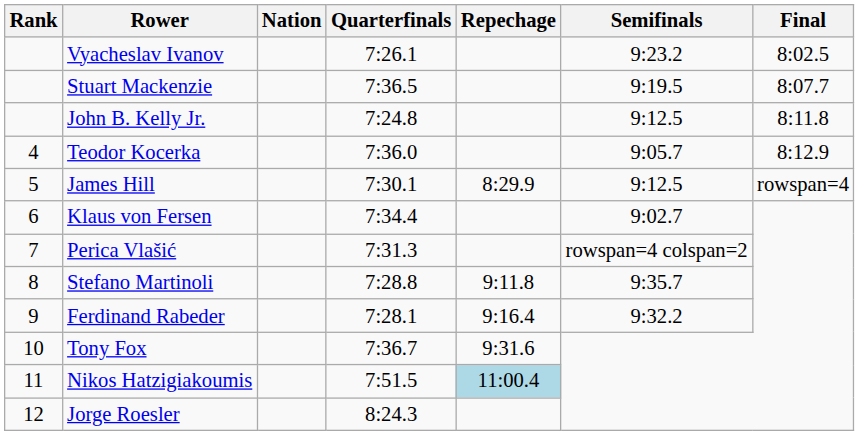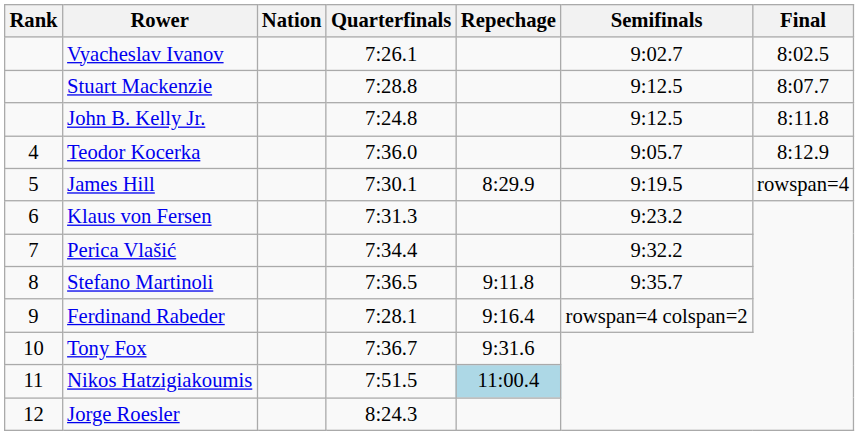(657, 53) 9:23.2 -> (657, 53) 9:02.7
(391, 86) 7:36.5 -> (391, 86) 7:28.8
(657, 86) 9:19.5 -> (657, 86) 9:12.5
(657, 184) 9:12.5 -> (657, 184) 9:19.5
(391, 217) 7:34.4 -> (391, 217) 7:31.3
(657, 217) 9:02.7 -> (657, 217) 9:23.2
(391, 250) 7:31.3 -> (391, 250) 7:34.4
(657, 250) rowspan=4 colspan=2 -> (657, 250) 9:32.2
(391, 282) 7:28.8 -> (391, 282) 7:36.5
(657, 315) 9:32.2 -> (657, 315) rowspan=4 colspan=2
